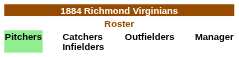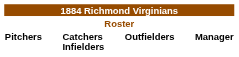(23, 36) lightgreen background -> (23, 36) no background
